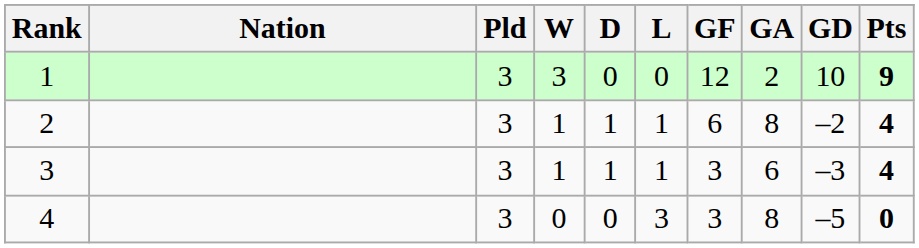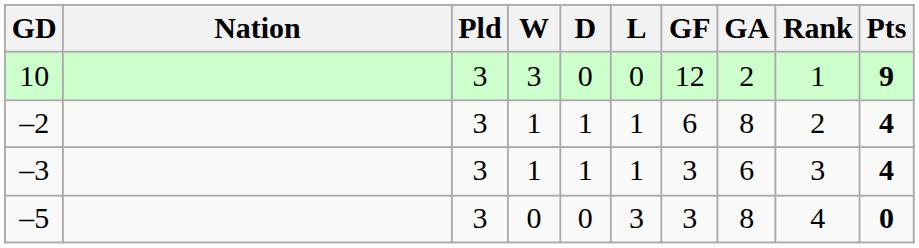columns swapped: (47, 28) <-> (830, 28)
